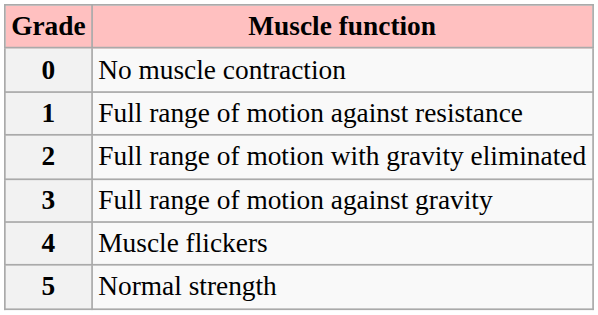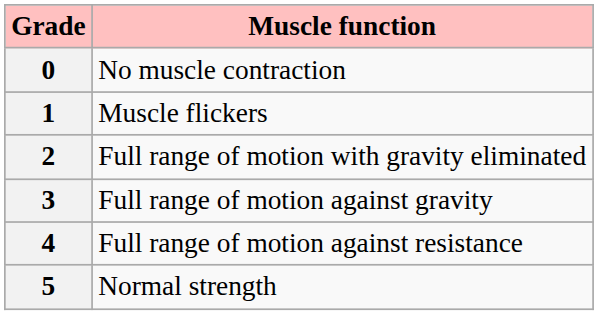(311, 112) Full range of motion against resistance -> (183, 112) Muscle flickers
(183, 243) Muscle flickers -> (311, 243) Full range of motion against resistance
